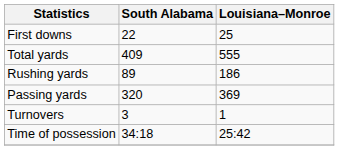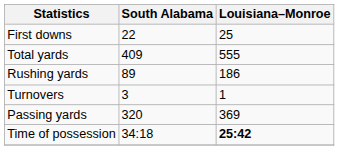rows swapped: (47, 94) <-> (36, 114)
(235, 134) normal -> (235, 134) bold
